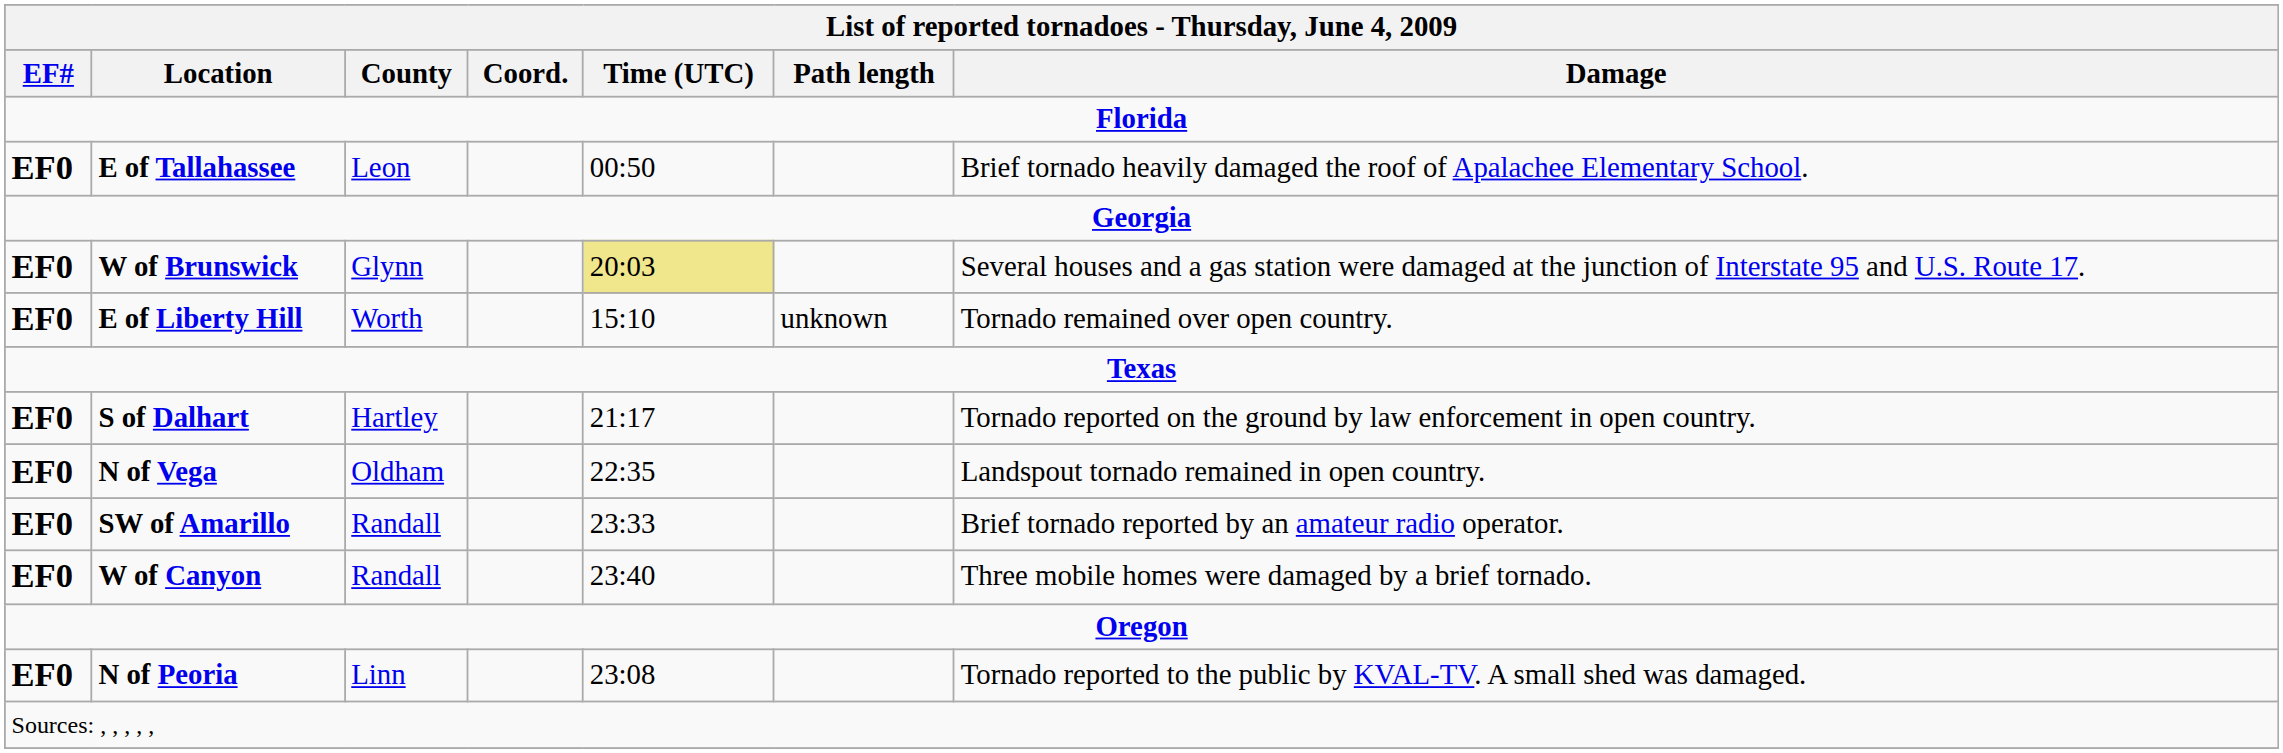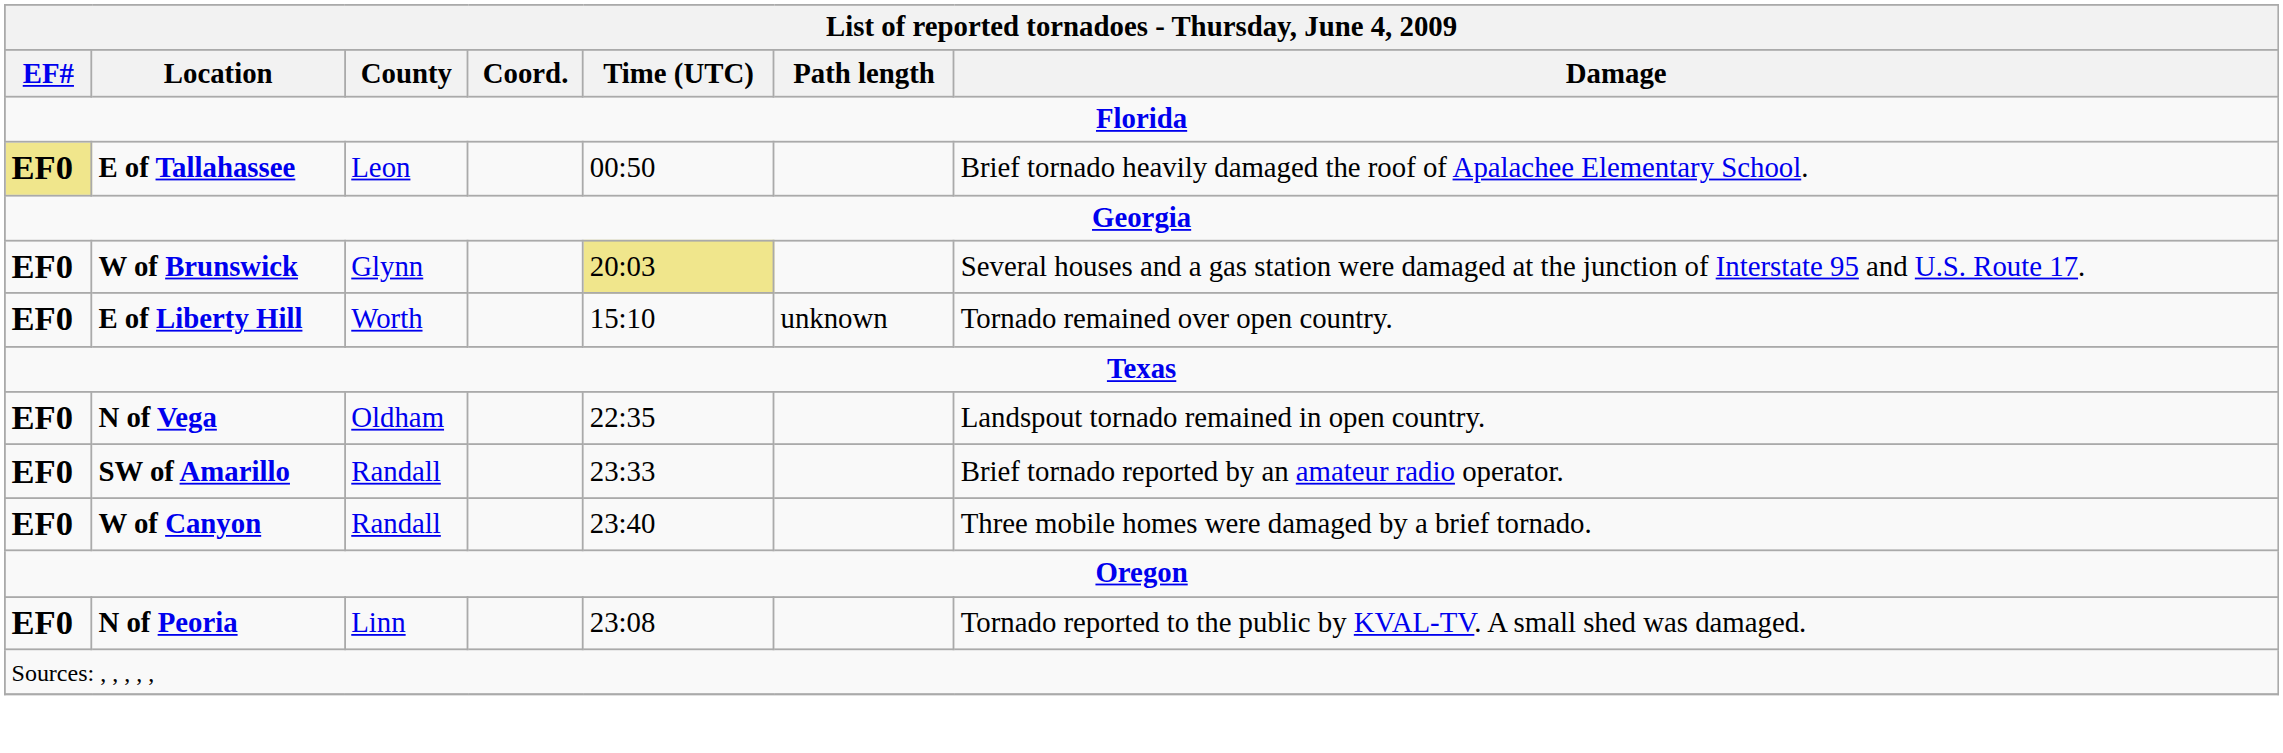(42, 167) no background -> (42, 167) khaki background
- row: (174, 417)
